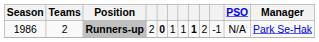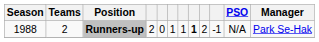(25, 29) 1986 -> (25, 29) 1988
(162, 29) bold -> (162, 29) normal
